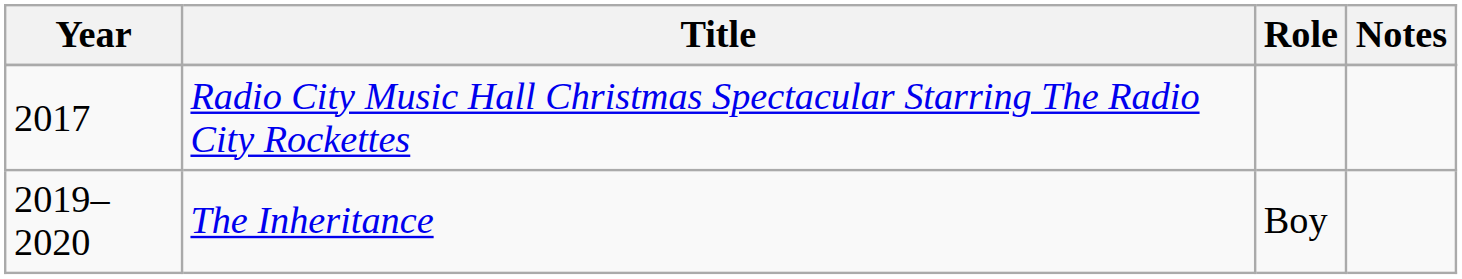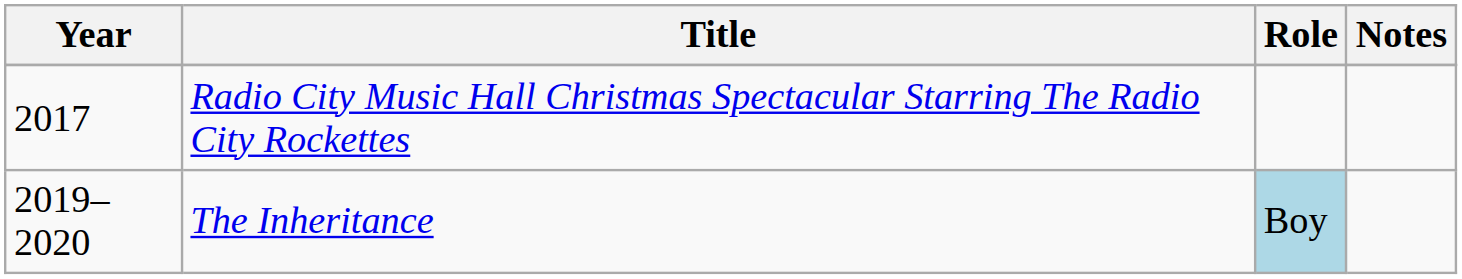(1296, 220) no background -> (1296, 220) lightblue background
